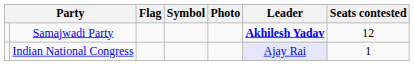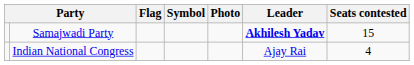(368, 32) 12 -> (368, 32) 15
(285, 51) lavender background -> (285, 51) no background
(368, 51) 1 -> (368, 51) 4
